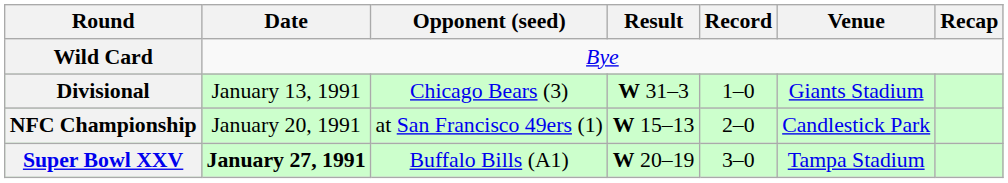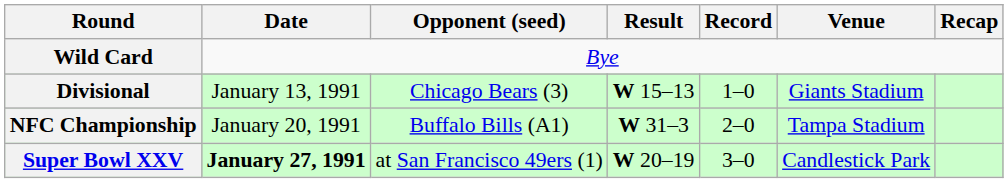(654, 90) W 31–3 -> (654, 90) W 15–13
(489, 125) at San Francisco 49ers (1) -> (489, 125) Buffalo Bills (A1)
(654, 125) W 15–13 -> (654, 125) W 31–3
(856, 125) Candlestick Park -> (856, 125) Tampa Stadium
(489, 159) Buffalo Bills (A1) -> (489, 159) at San Francisco 49ers (1)
(856, 159) Tampa Stadium -> (856, 159) Candlestick Park
